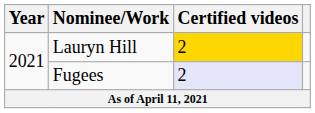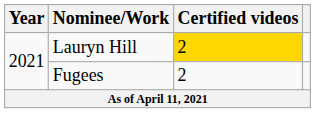(182, 75) lavender background -> (182, 75) no background
